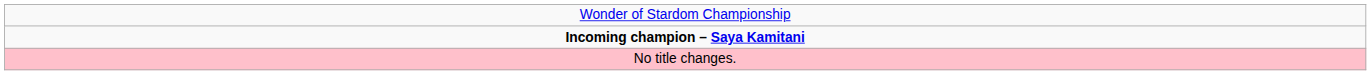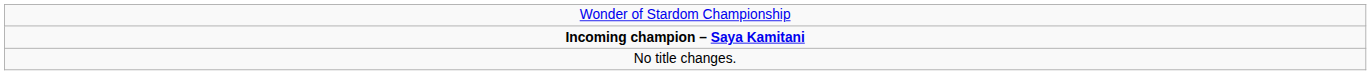(685, 59) pink background -> (685, 59) no background
